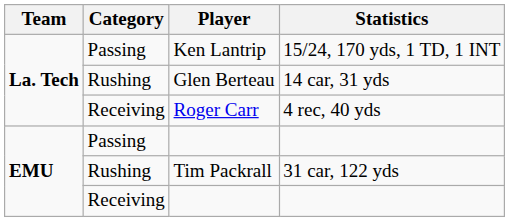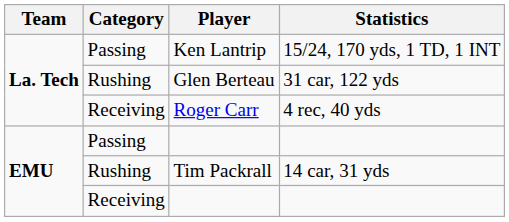(336, 79) 14 car, 31 yds -> (341, 79) 31 car, 122 yds
(341, 170) 31 car, 122 yds -> (336, 170) 14 car, 31 yds
